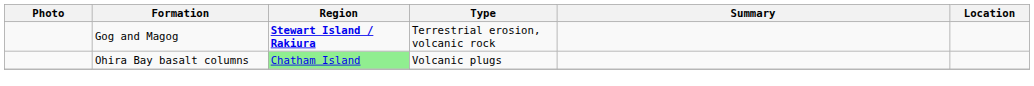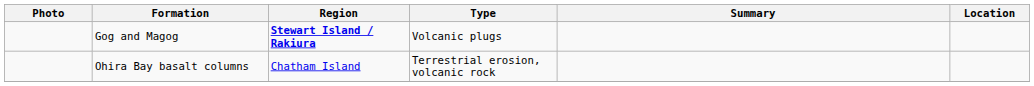(476, 37) Terrestrial erosion, volcanic rock -> (457, 37) Volcanic plugs
(316, 60) lightgreen background -> (316, 66) no background
(457, 60) Volcanic plugs -> (476, 66) Terrestrial erosion, volcanic rock
